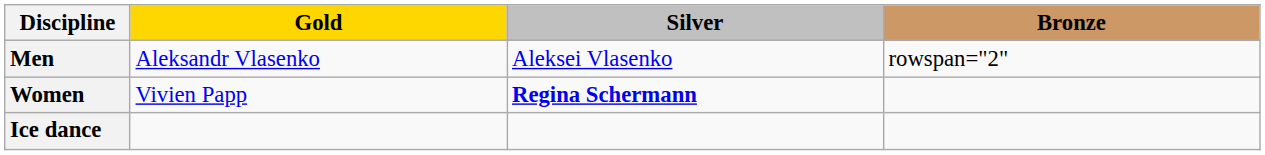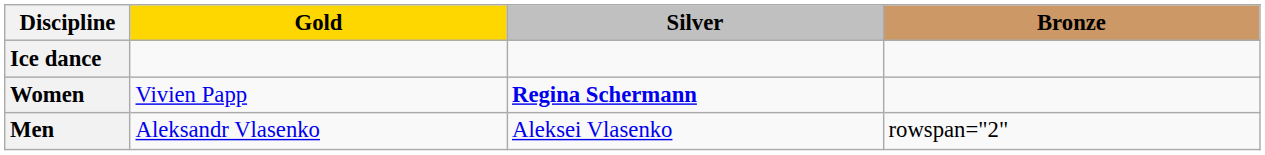rows swapped: (32, 58) <-> (56, 130)
